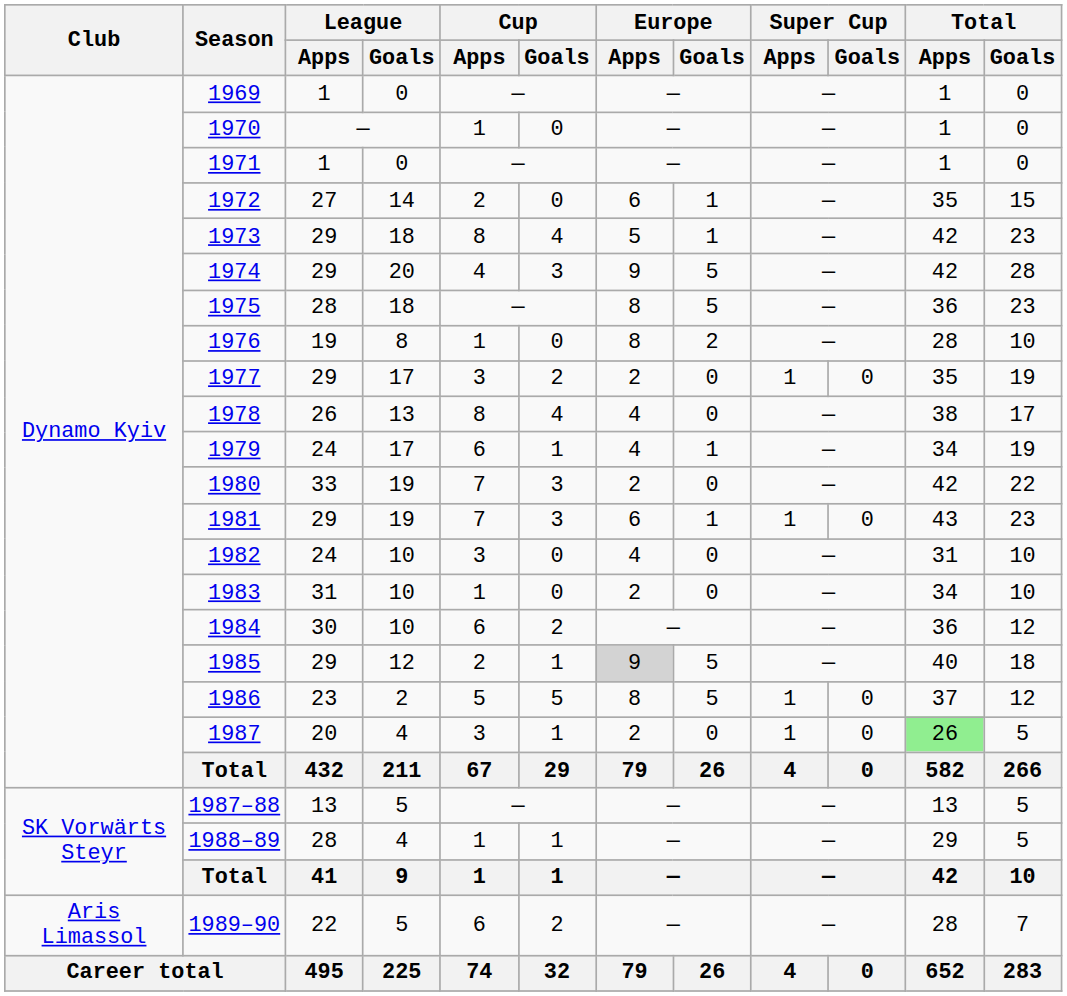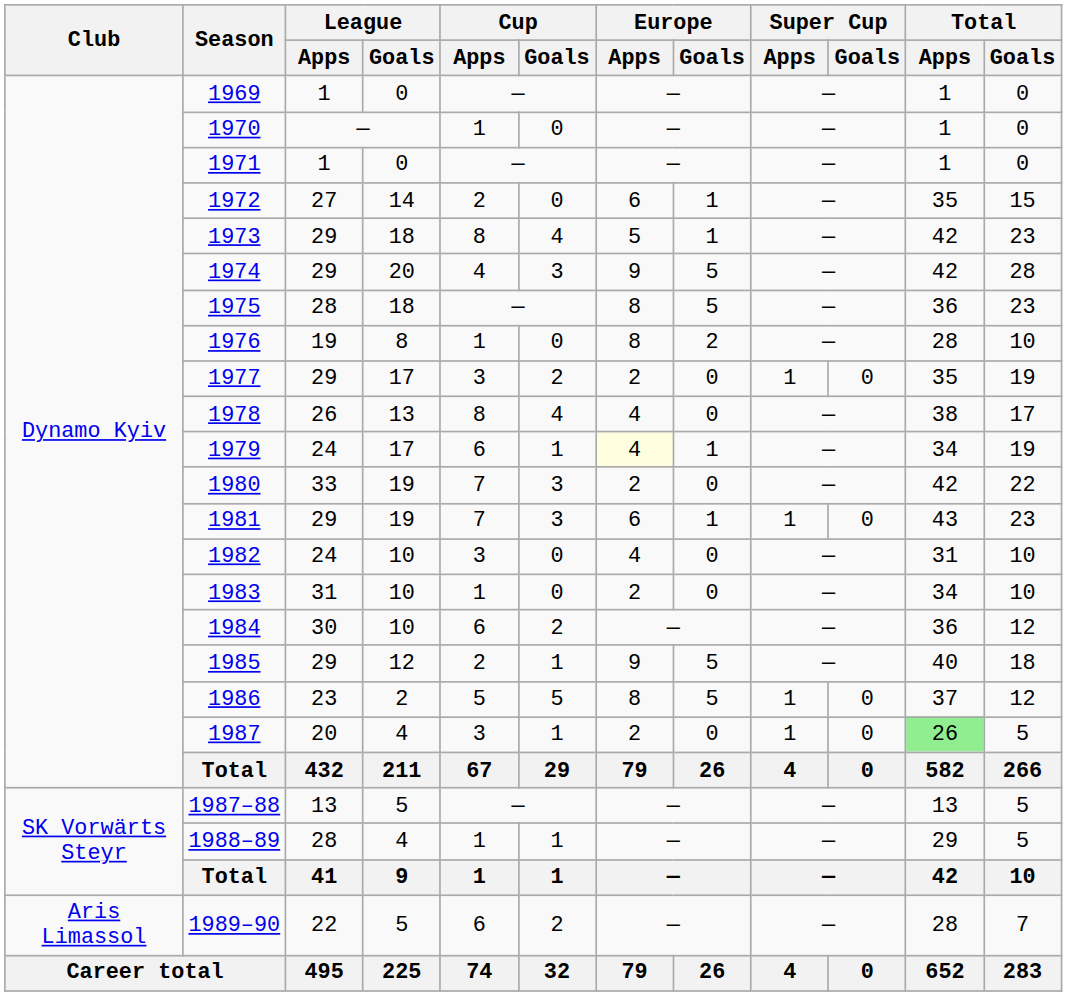(635, 450) no background -> (635, 450) lightyellow background
(635, 663) lightgrey background -> (635, 663) no background
